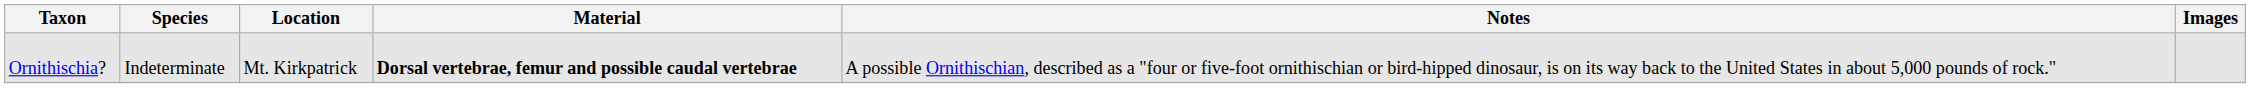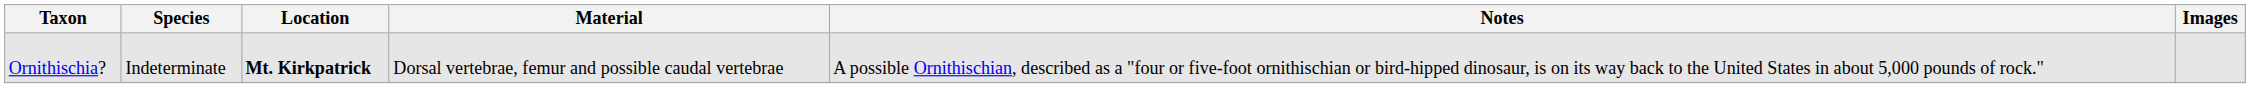(300, 67) normal -> (308, 67) bold
(587, 67) bold -> (588, 67) normal
